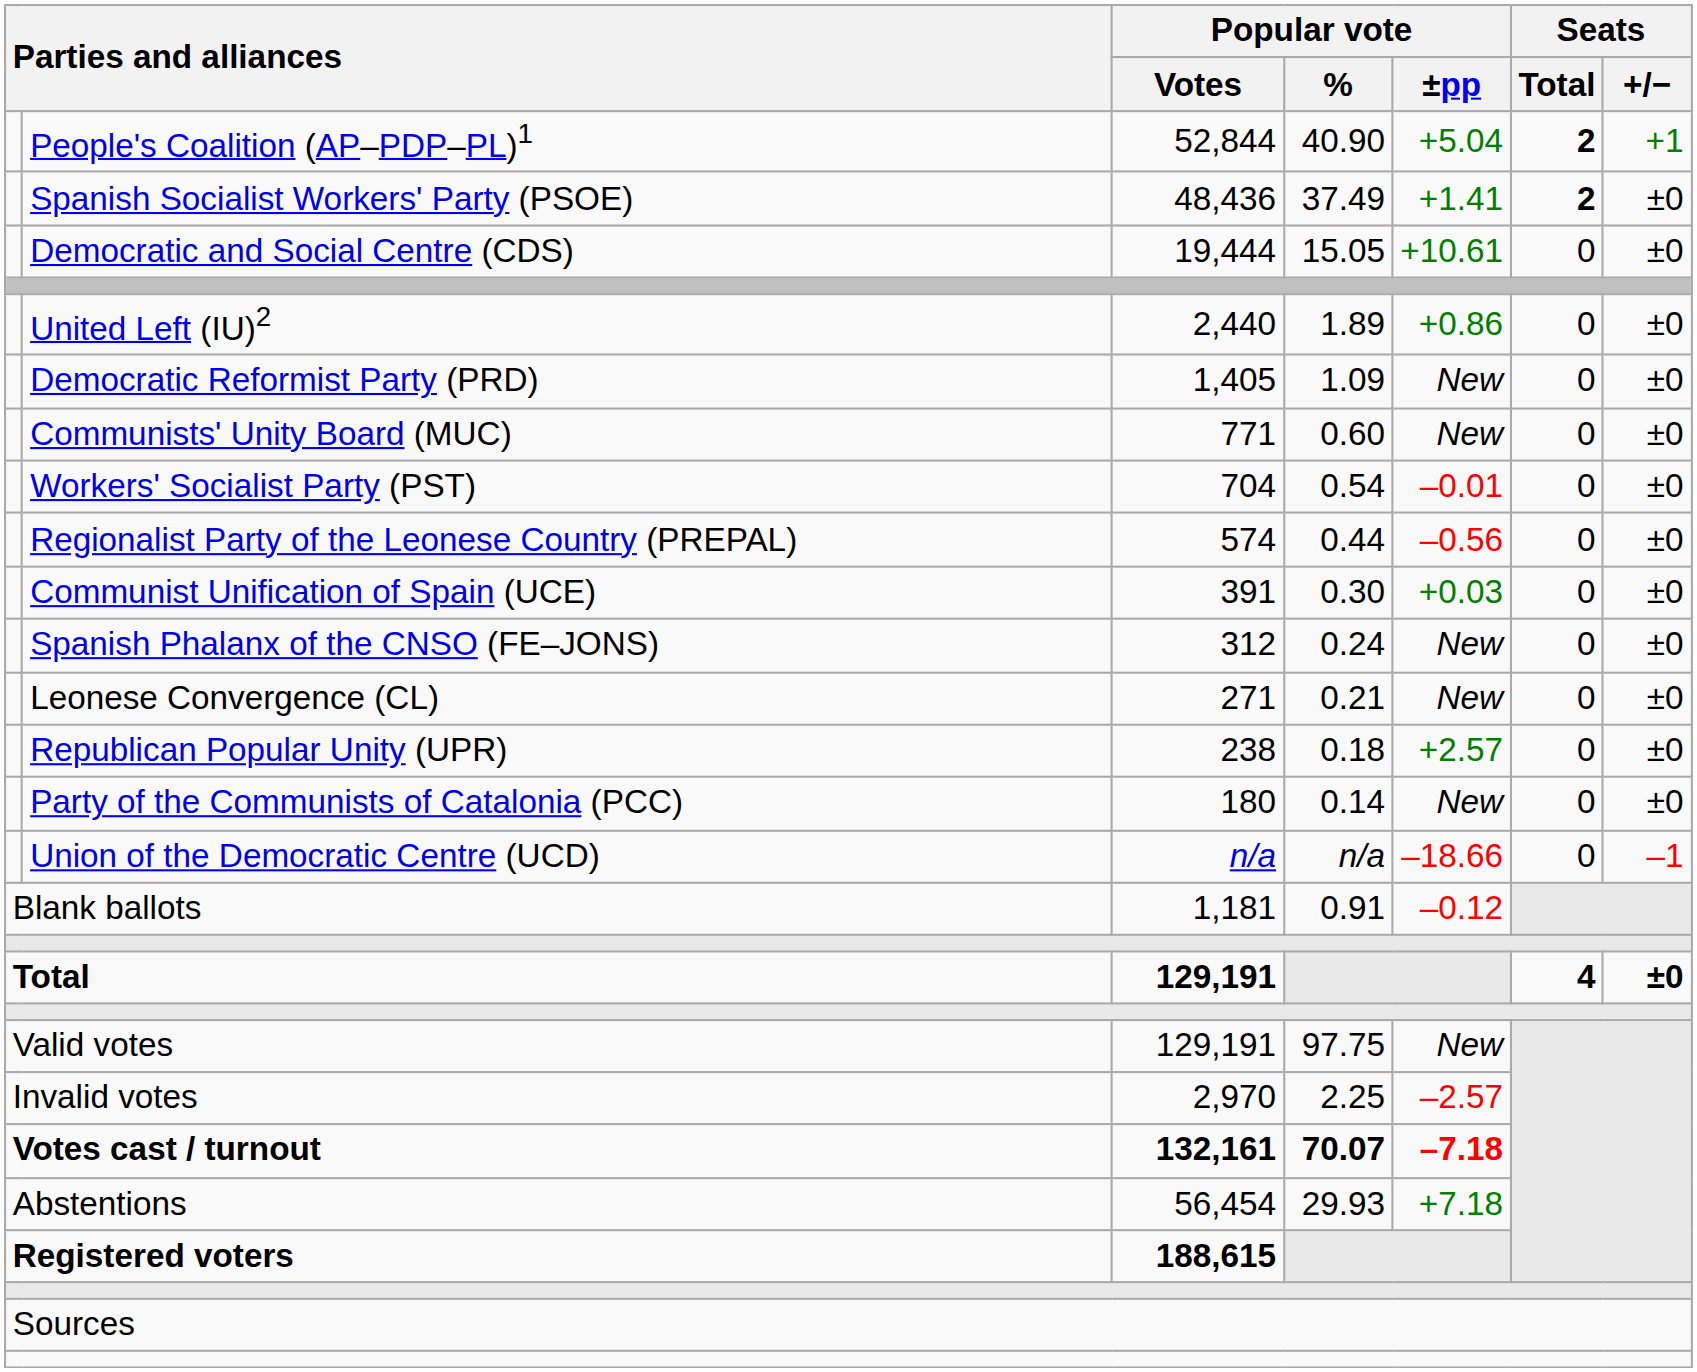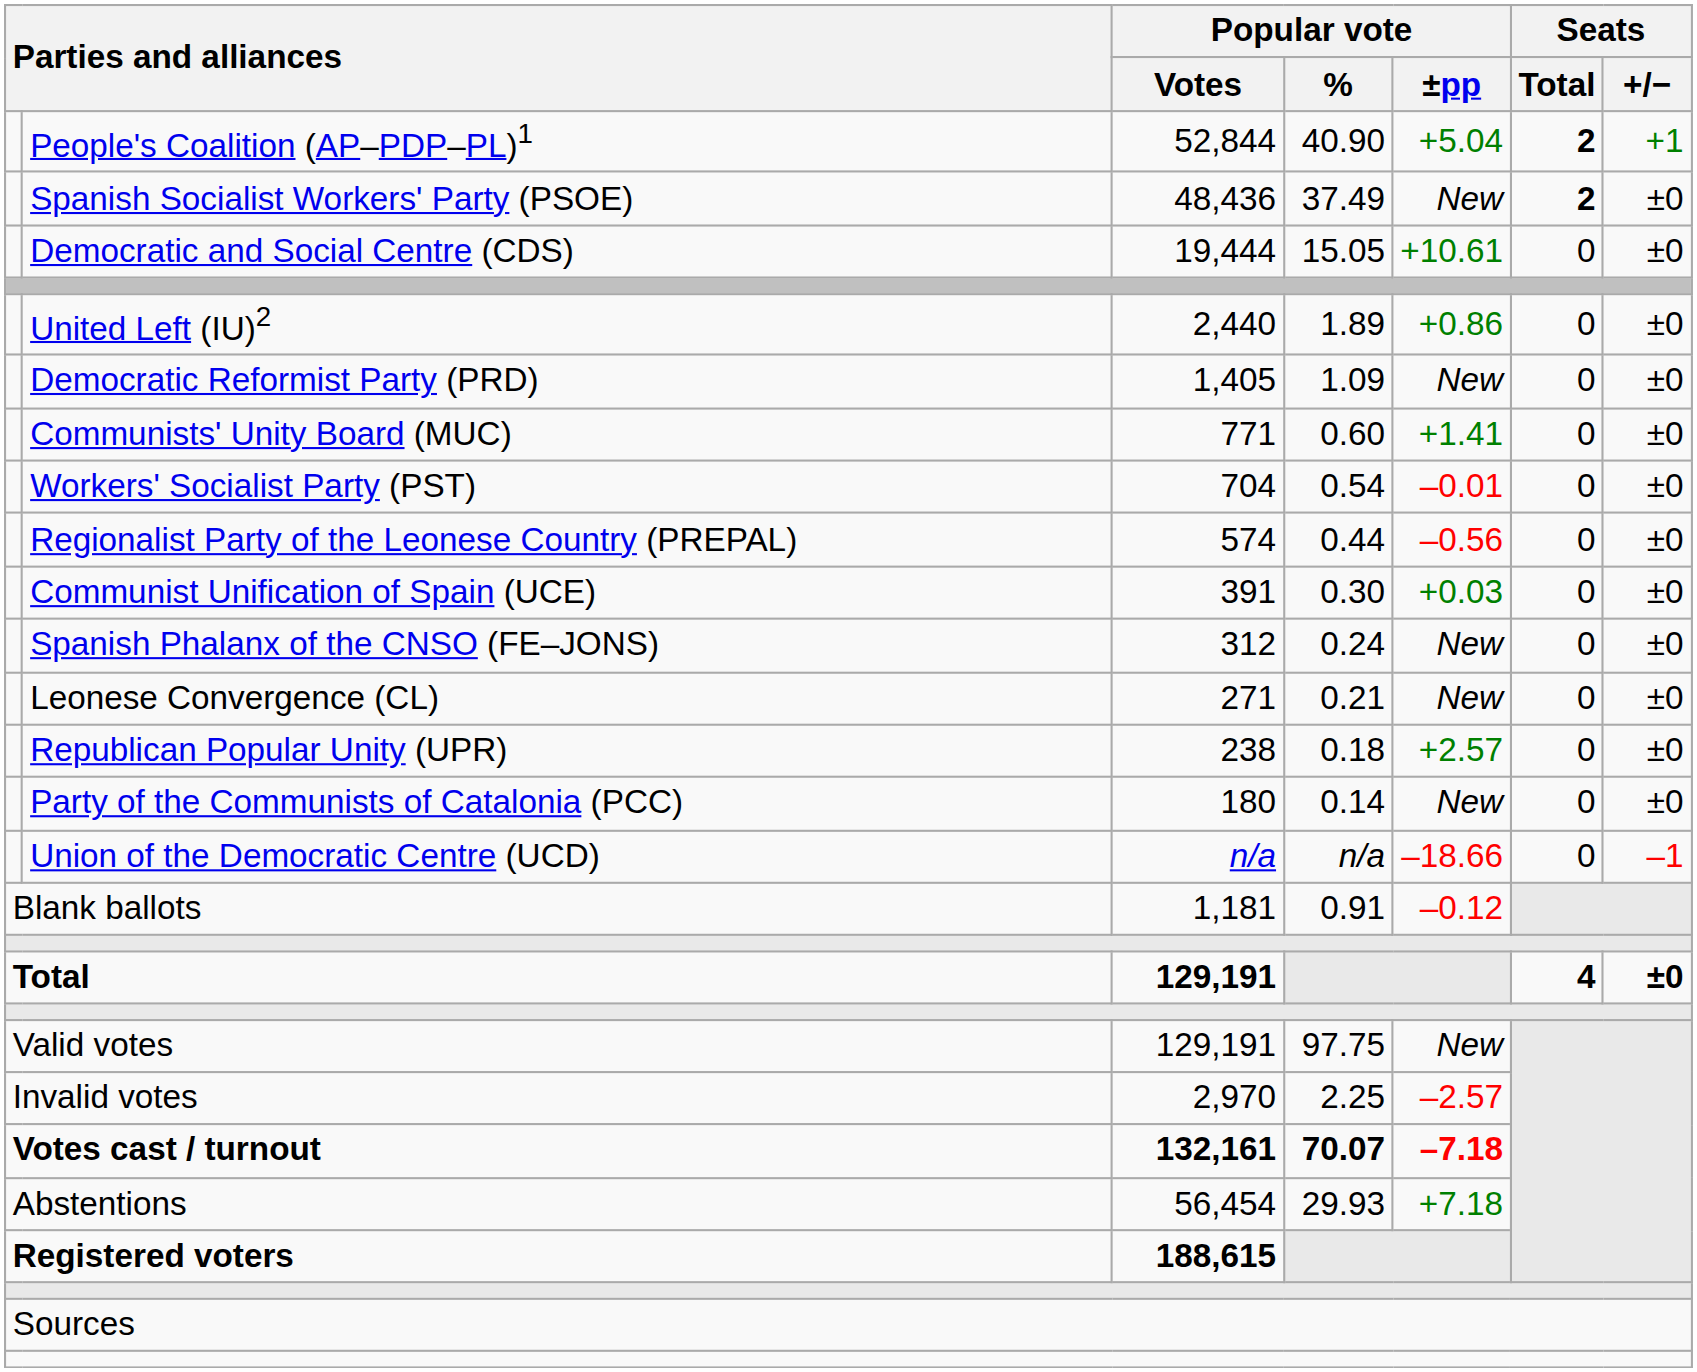(1461, 198) +1.41 -> (1470, 198) New
(1470, 433) New -> (1461, 433) +1.41
